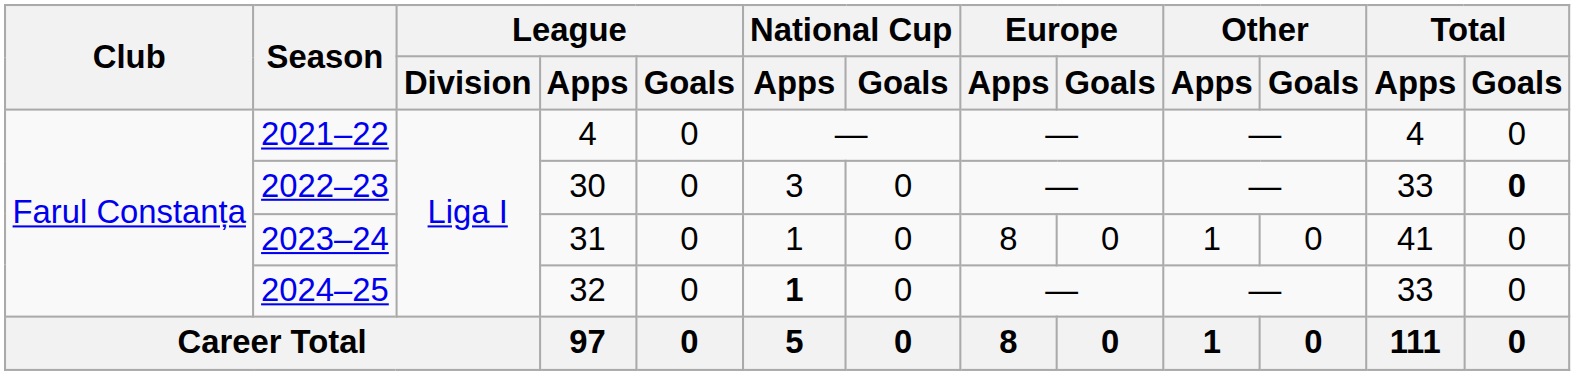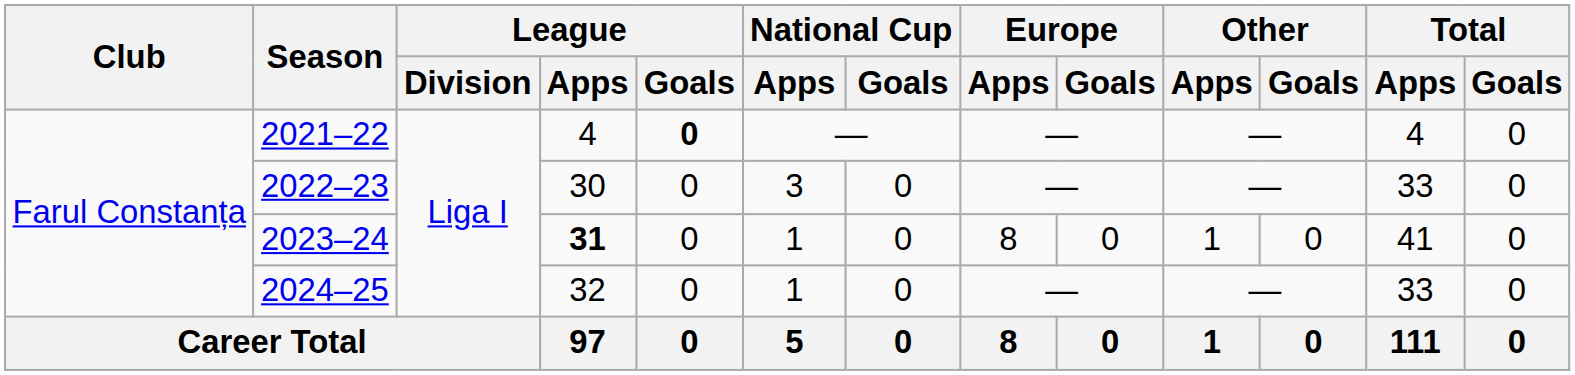(689, 134) normal -> (689, 134) bold
(1517, 186) bold -> (1517, 186) normal
(588, 238) normal -> (588, 238) bold
(794, 290) bold -> (794, 290) normal
